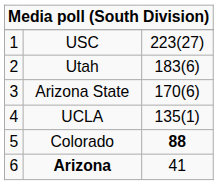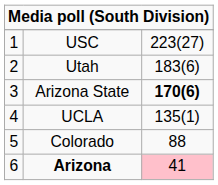(177, 92) normal -> (177, 92) bold
(177, 141) bold -> (177, 141) normal
(177, 166) no background -> (177, 166) pink background
